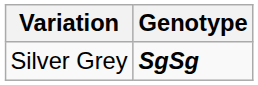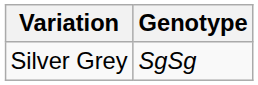(169, 60) bold -> (168, 60) normal
